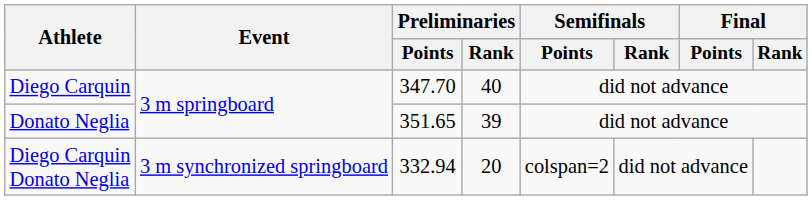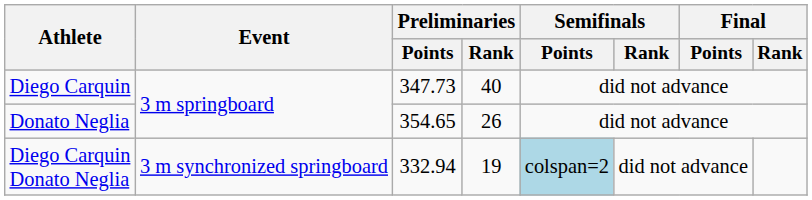(428, 87) 347.70 -> (428, 87) 347.73
(428, 121) 351.65 -> (428, 121) 354.65
(491, 121) 39 -> (491, 121) 26
(491, 166) 20 -> (491, 166) 19
(567, 166) no background -> (567, 166) lightblue background
